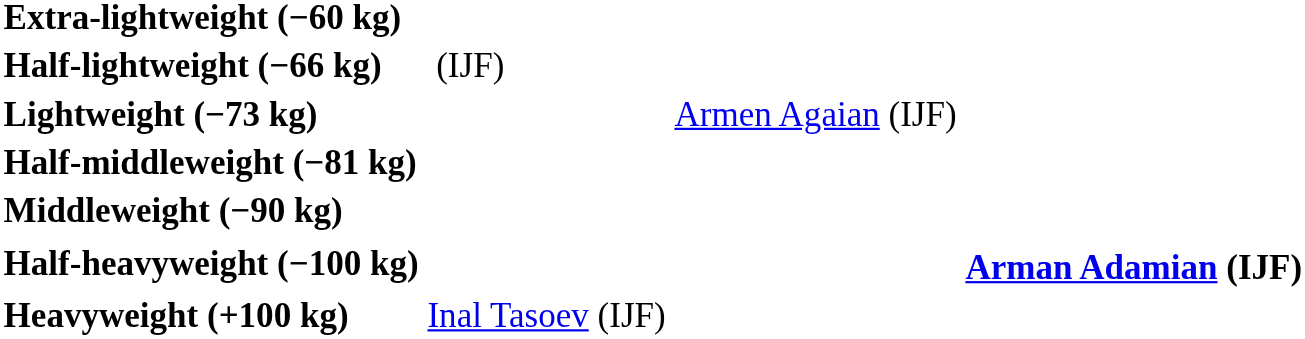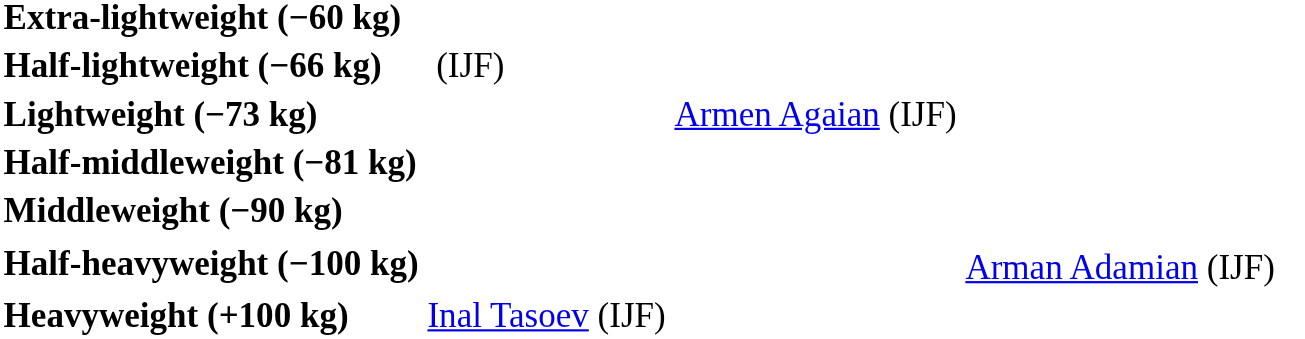(1134, 267) bold -> (1120, 267) normal
